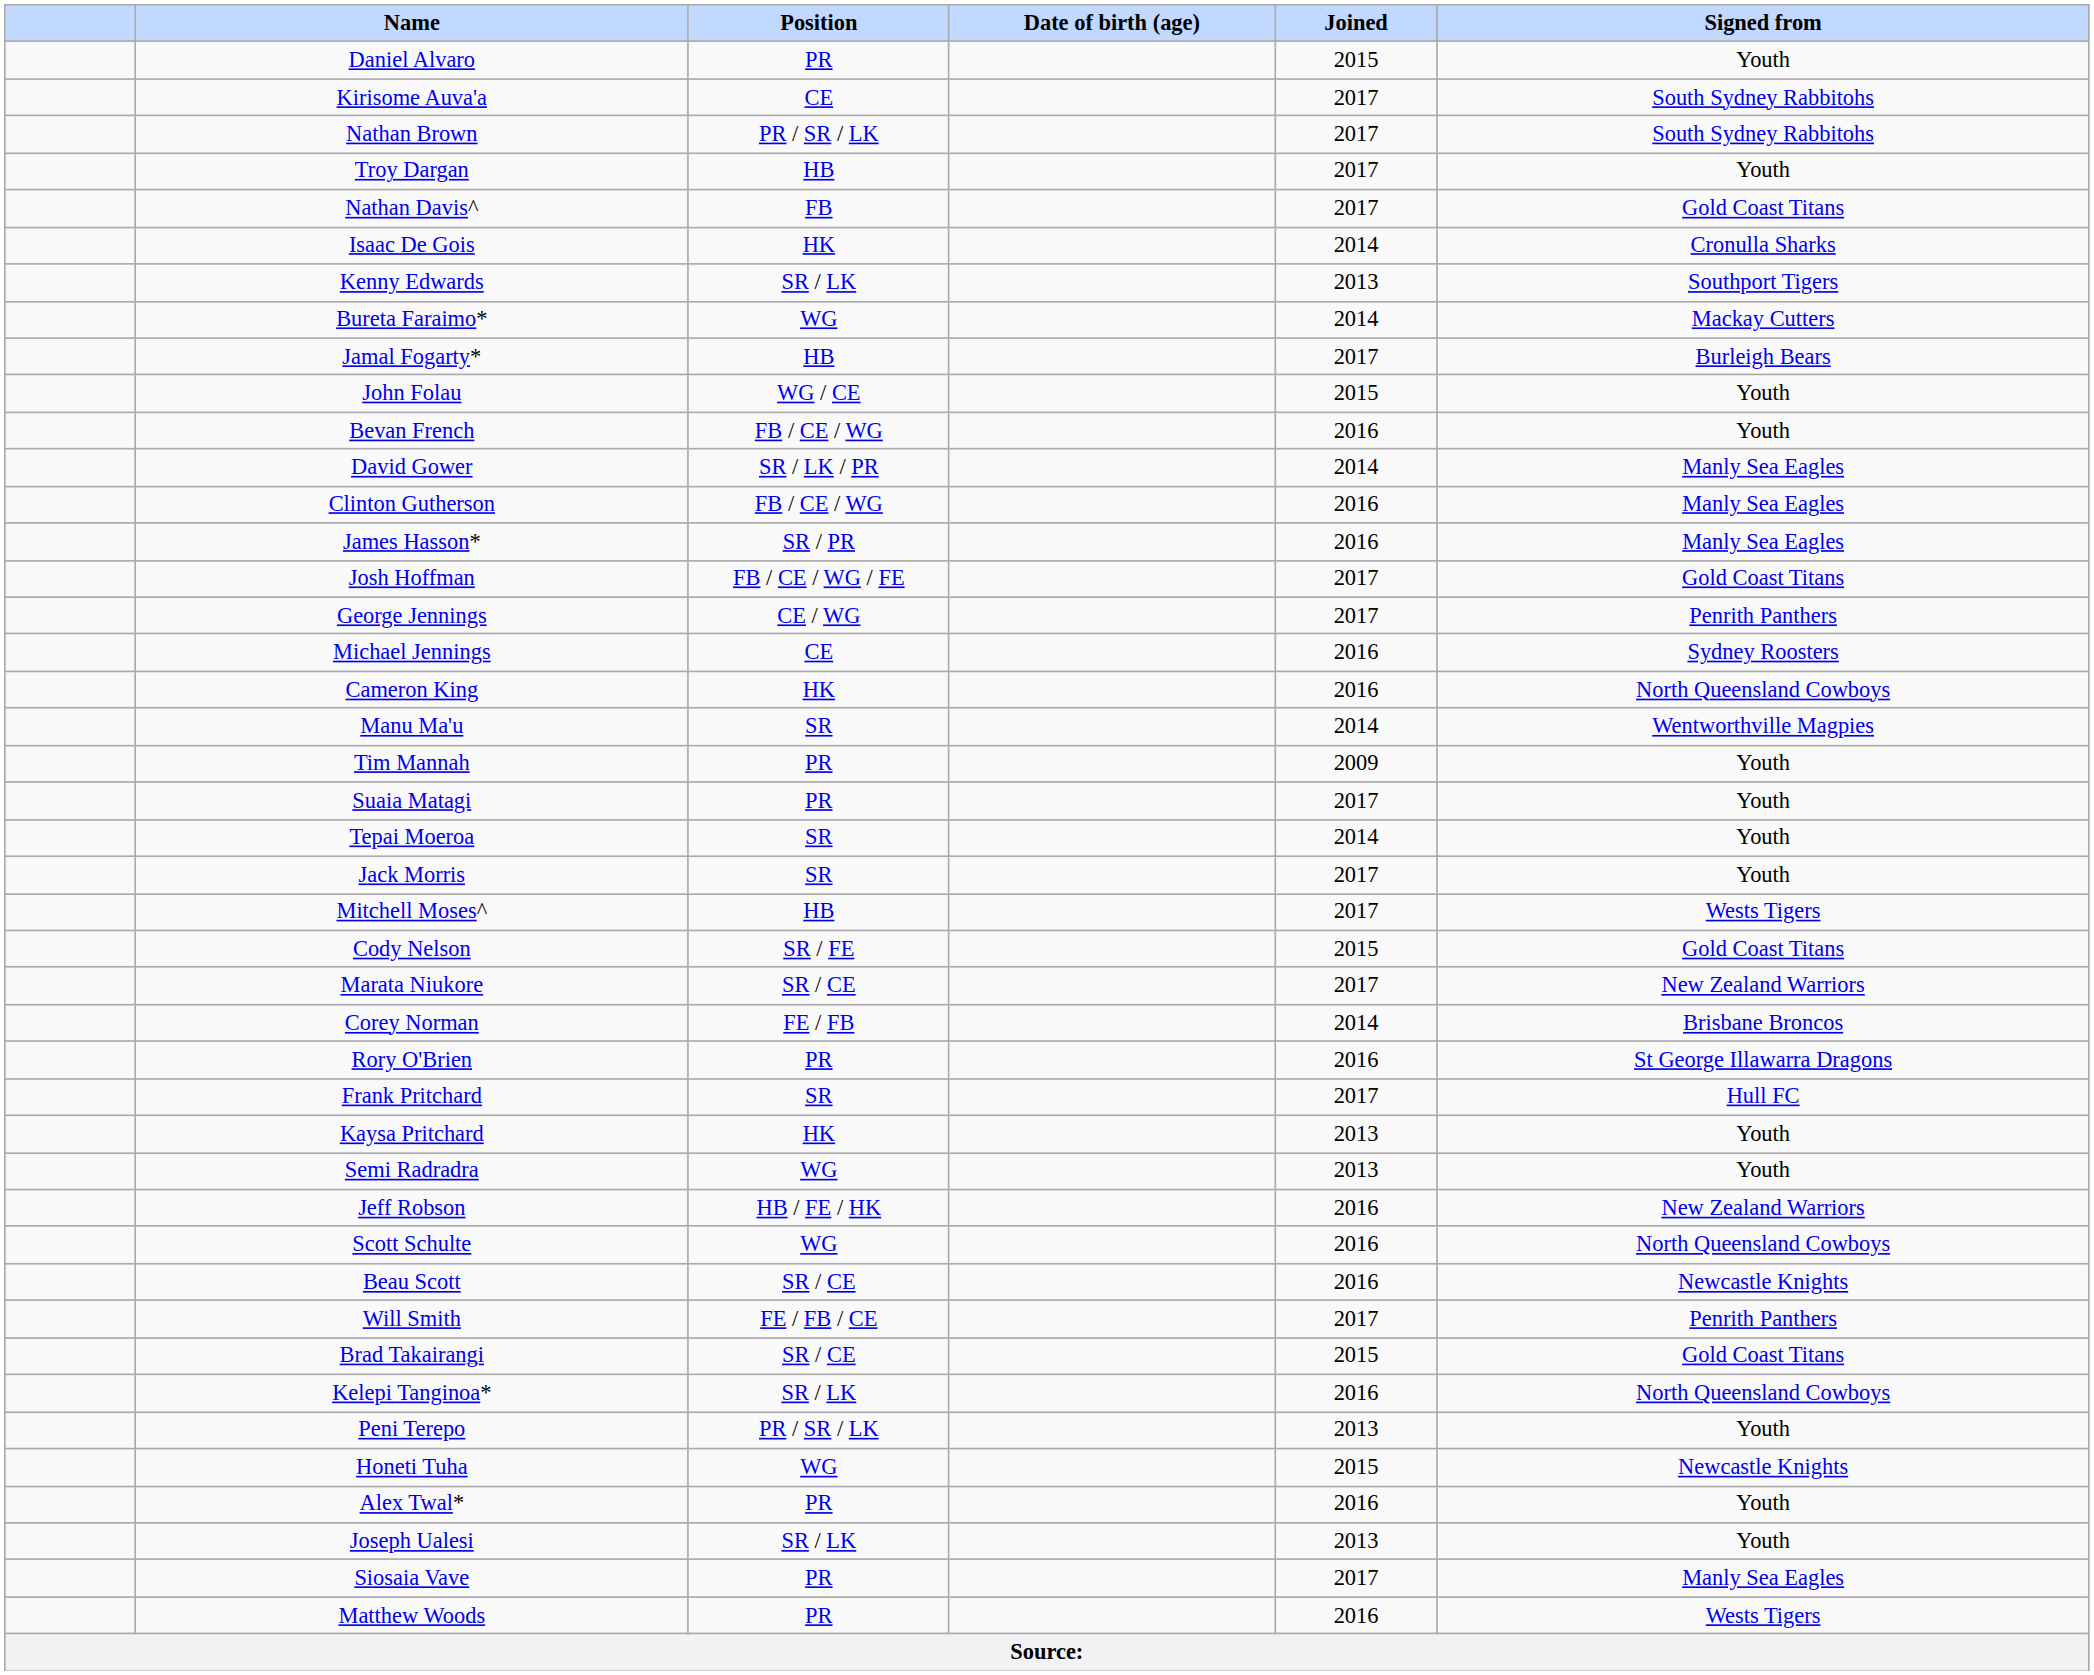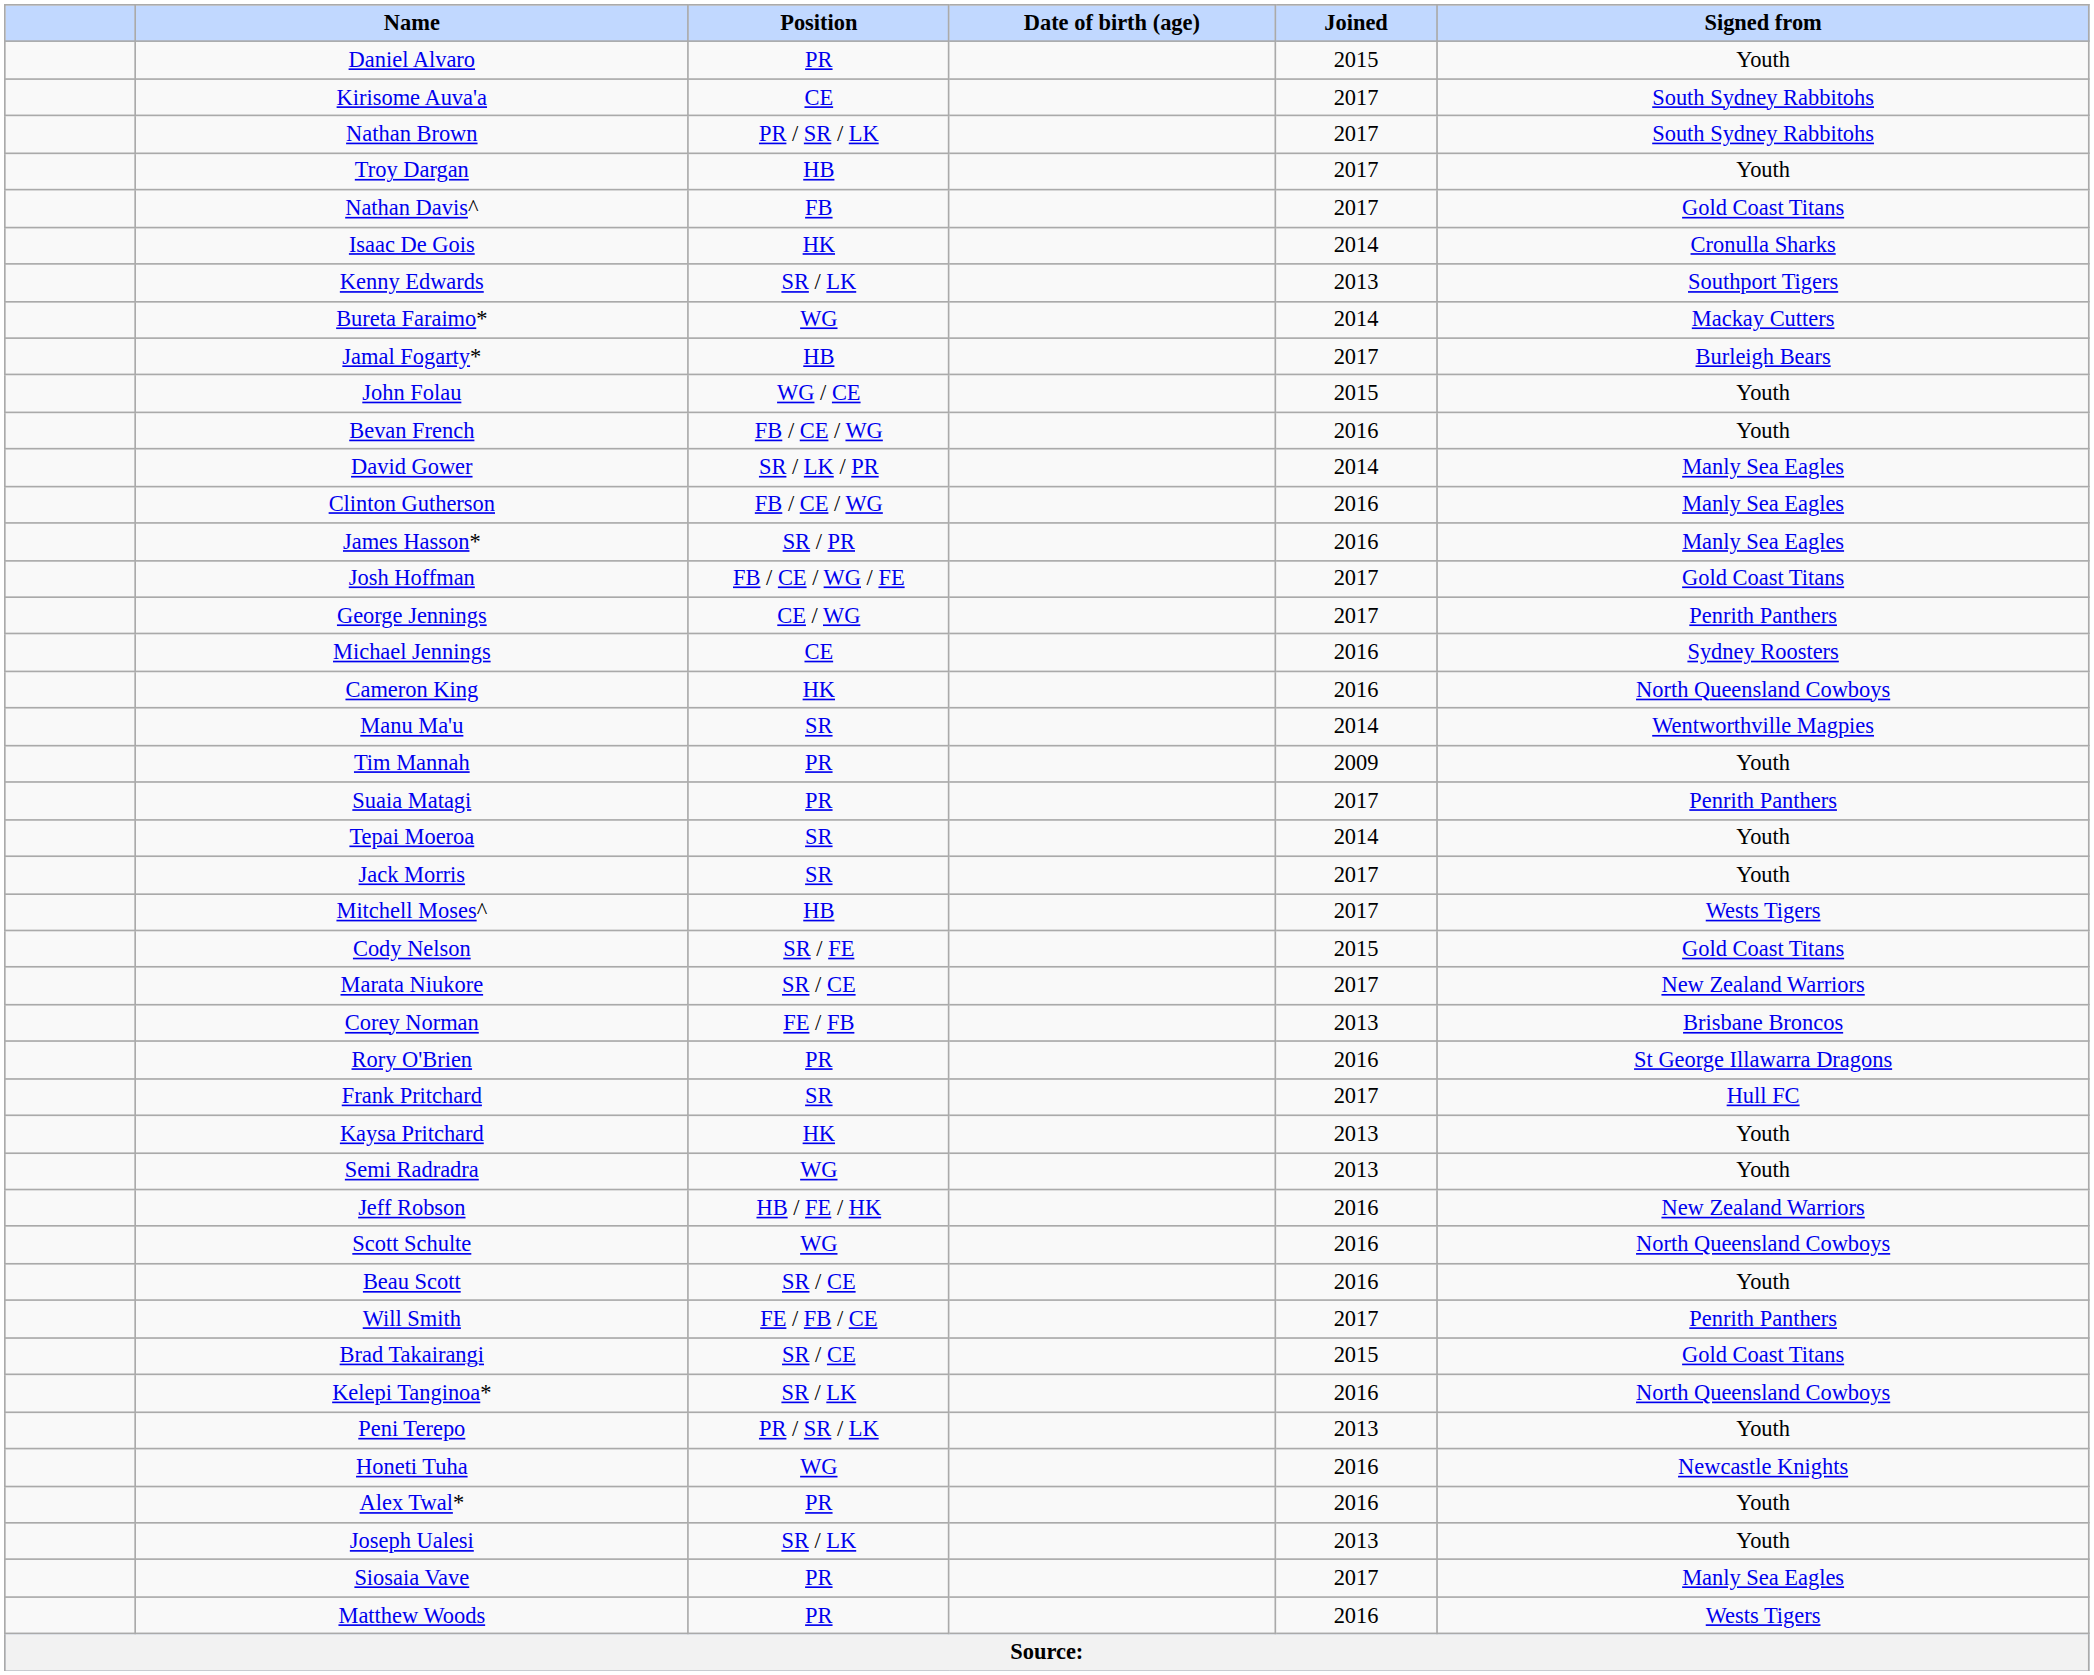(1763, 800) Youth -> (1763, 800) Penrith Panthers
(1356, 1022) 2014 -> (1356, 1022) 2013
(1763, 1281) Newcastle Knights -> (1763, 1281) Youth
(1356, 1466) 2015 -> (1356, 1466) 2016
